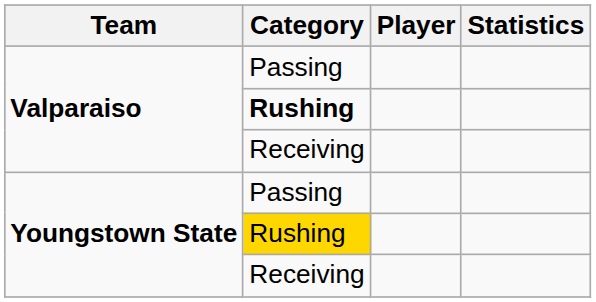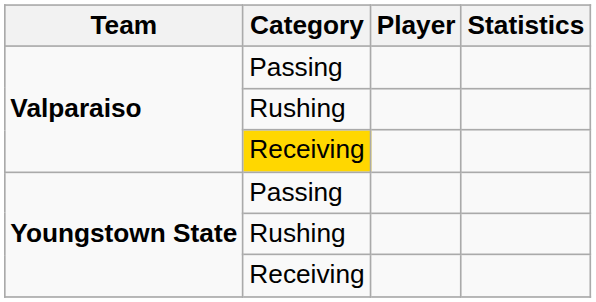(302, 108) bold -> (297, 108) normal
(307, 150) no background -> (307, 150) gold background
(297, 233) gold background -> (297, 233) no background
